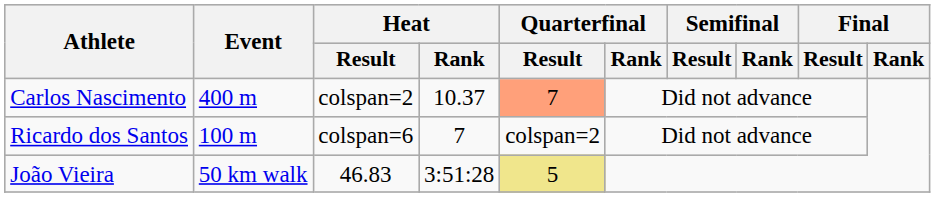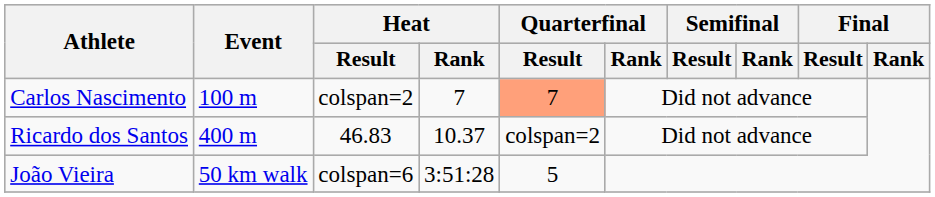(228, 97) 400 m -> (228, 97) 100 m
(459, 97) 10.37 -> (459, 97) 7
(228, 135) 100 m -> (228, 135) 400 m
(366, 135) colspan=6 -> (366, 135) 46.83
(459, 135) 7 -> (459, 135) 10.37
(366, 173) 46.83 -> (366, 173) colspan=6
(553, 173) khaki background -> (553, 173) no background
